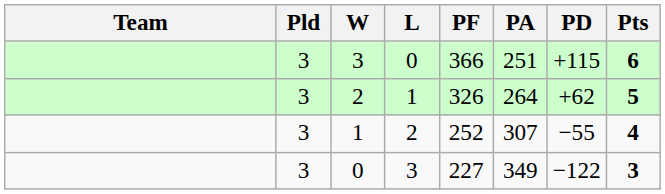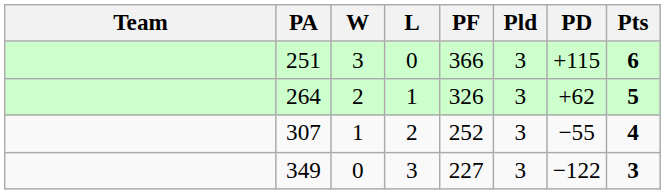columns swapped: (304, 22) <-> (520, 22)
